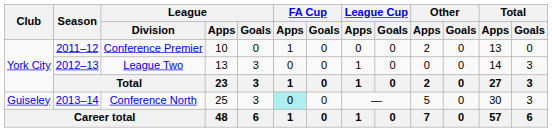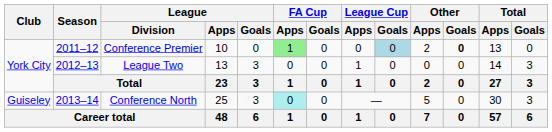(290, 48) no background -> (290, 48) lightgreen background
(393, 48) no background -> (393, 48) lightblue background
(461, 48) normal -> (461, 48) bold
